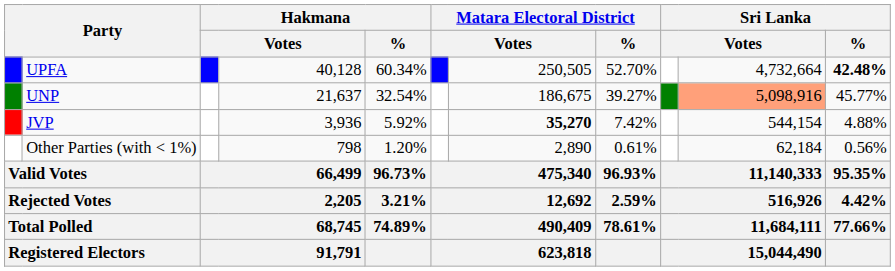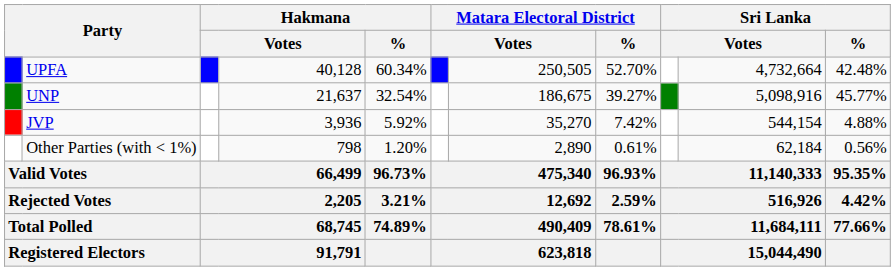(860, 69) bold -> (861, 69) normal
(789, 95) lightsalmon background -> (789, 95) no background
(569, 122) bold -> (569, 122) normal
